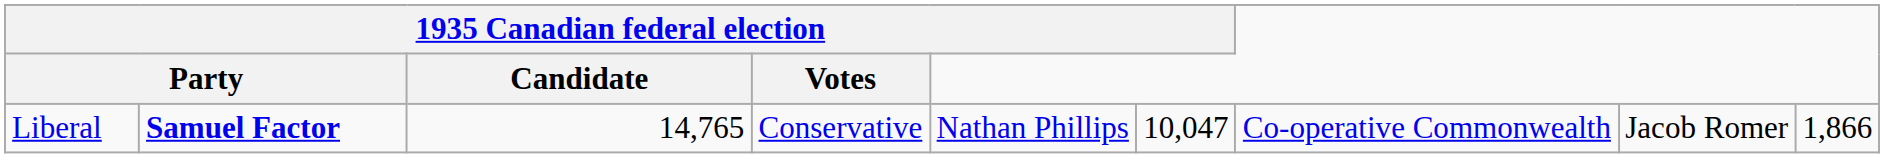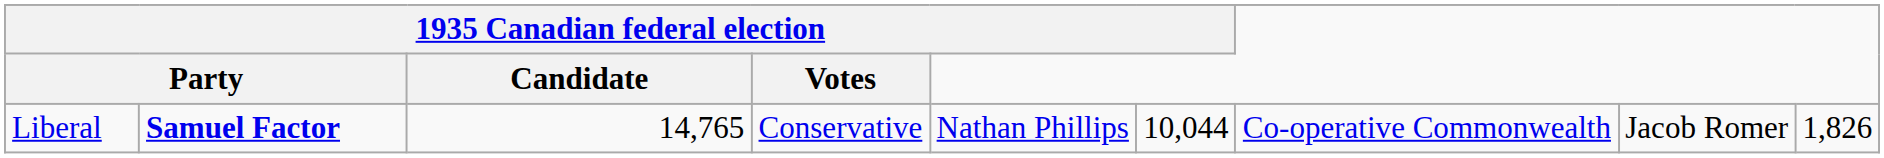(1186, 127) 10,047 -> (1186, 127) 10,044
(1837, 127) 1,866 -> (1837, 127) 1,826
